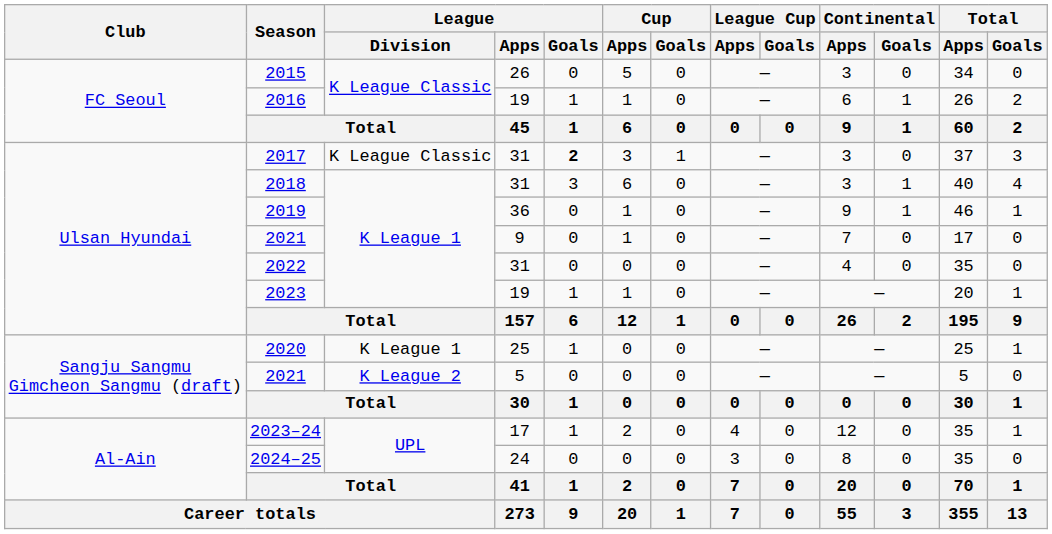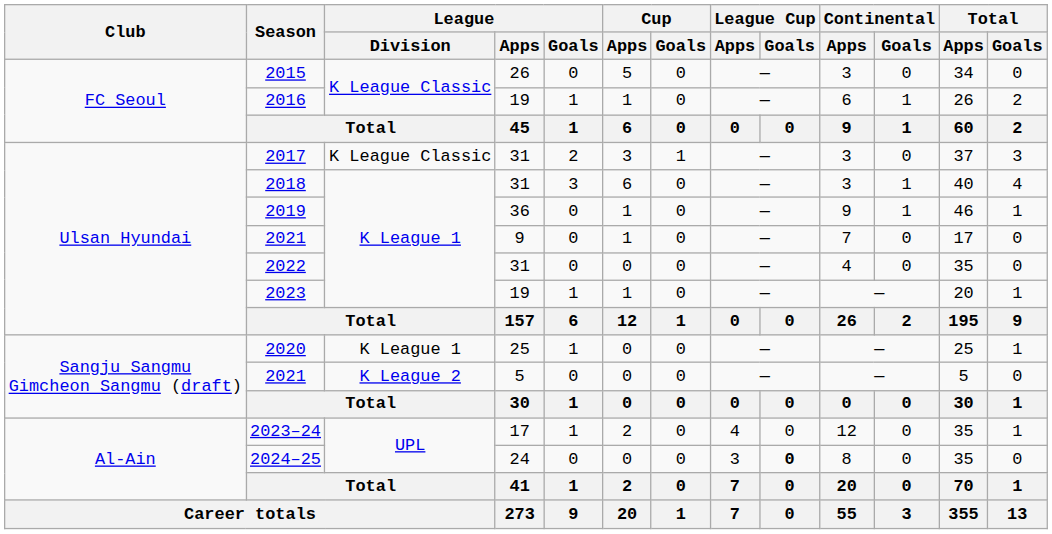(573, 156) bold -> (573, 156) normal
(790, 459) normal -> (790, 459) bold
